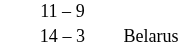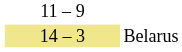(62, 35) no background -> (62, 35) khaki background
